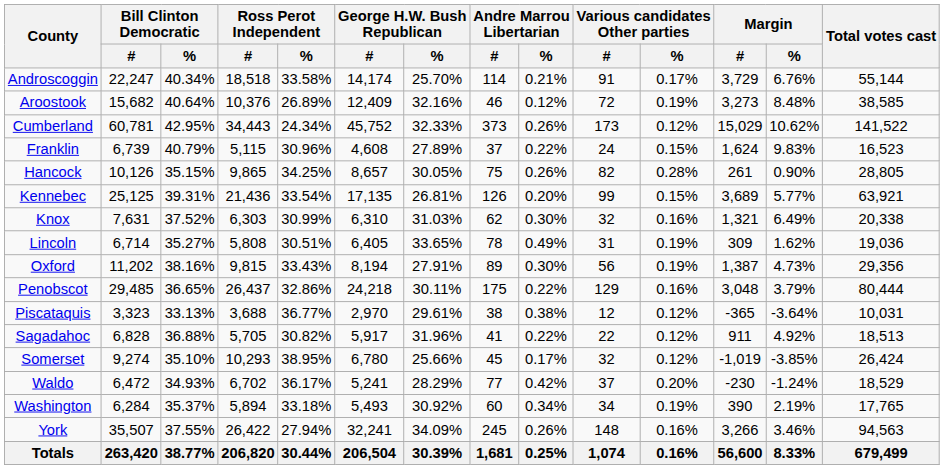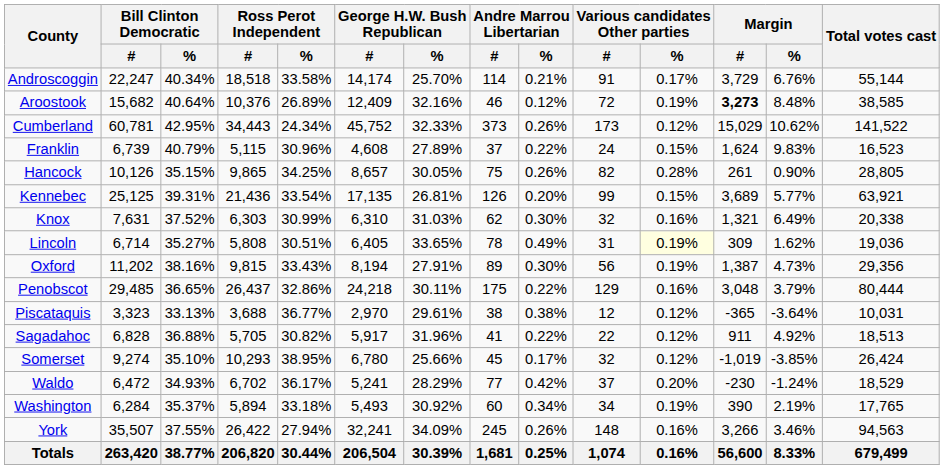(740, 102) normal -> (740, 102) bold
(677, 242) no background -> (677, 242) lightyellow background
